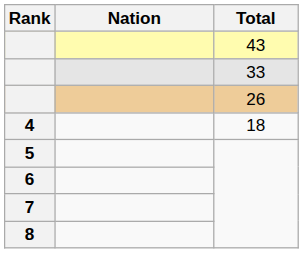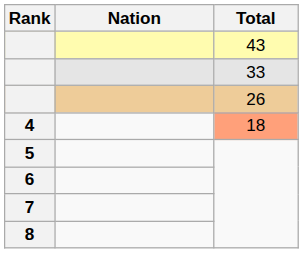(256, 126) no background -> (256, 126) lightsalmon background
